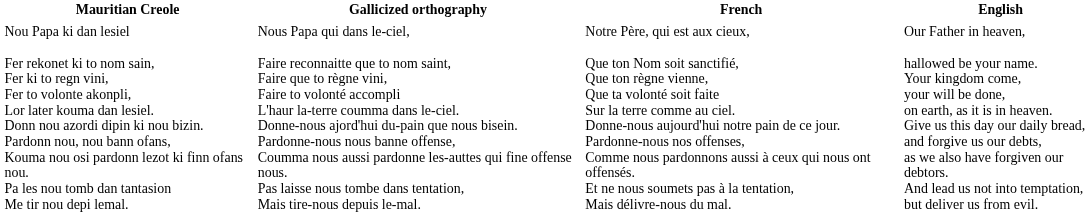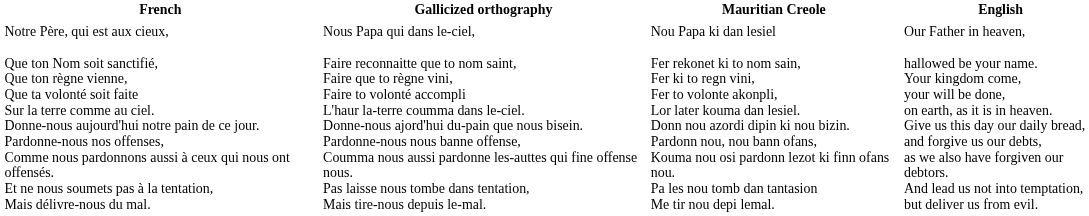columns swapped: (128, 9) <-> (741, 9)
